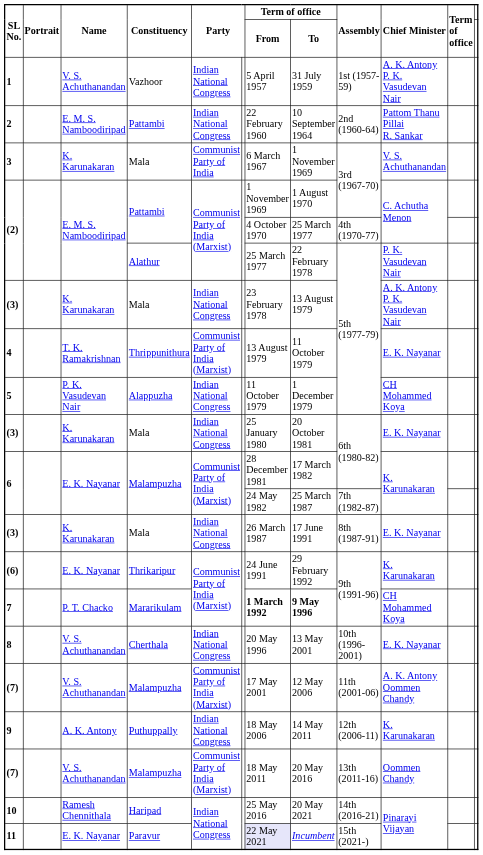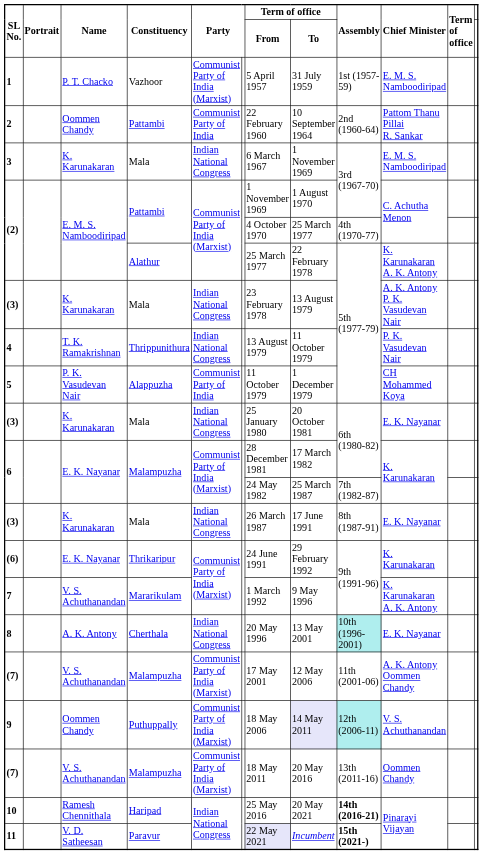(94, 81) V. S. Achuthanandan -> (88, 81) P. T. Chacko
(212, 81) Indian National Congress -> (216, 81) Communist Party of India (Marxist)
(410, 81) A. K. Antony P. K. Vasudevan Nair -> (414, 81) E. M. S. Namboodiripad
(94, 124) E. M. S. Namboodiripad -> (81, 124) Oommen Chandy
(212, 124) Indian National Congress -> (216, 124) Communist Party of India
(216, 161) Communist Party of India -> (212, 161) Indian National Congress
(414, 161) V. S. Achuthanandan -> (414, 161) E. M. S. Namboodiripad
(405, 261) P. K. Vasudevan Nair -> (410, 261) K. Karunakaran A. K. Antony
(216, 353) Communist Party of India (Marxist) -> (212, 347) Indian National Congress
(412, 353) E. K. Nayanar -> (405, 347) P. K. Vasudevan Nair
(212, 396) Indian National Congress -> (216, 384) Communist Party of India
(88, 607) P. T. Chacko -> (94, 596) V. S. Achuthanandan
(265, 607) bold -> (263, 596) normal
(306, 607) bold -> (305, 596) normal
(407, 607) CH Mohammed Koya -> (410, 596) K. Karunakaran A. K. Antony
(94, 644) V. S. Achuthanandan -> (90, 633) A. K. Antony
(352, 644) no background -> (352, 633) paleturquoise background
(90, 730) A. K. Antony -> (81, 724) Oommen Chandy
(212, 730) Indian National Congress -> (216, 724) Communist Party of India (Marxist)
(308, 730) no background -> (308, 724) lavender background
(358, 730) no background -> (358, 724) paleturquoise background
(409, 730) K. Karunakaran -> (414, 724) V. S. Achuthanandan
(358, 810) normal -> (358, 810) bold
(91, 836) E. K. Nayanar -> (83, 836) V. D. Satheesan
(353, 836) normal -> (353, 836) bold
